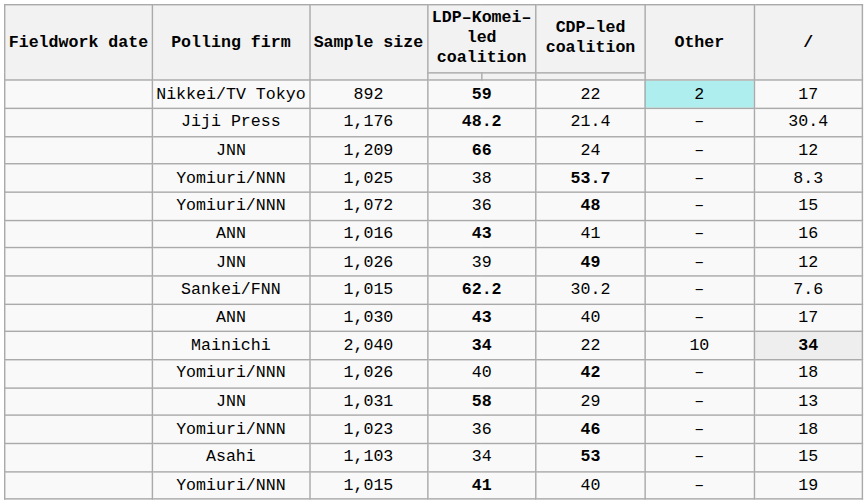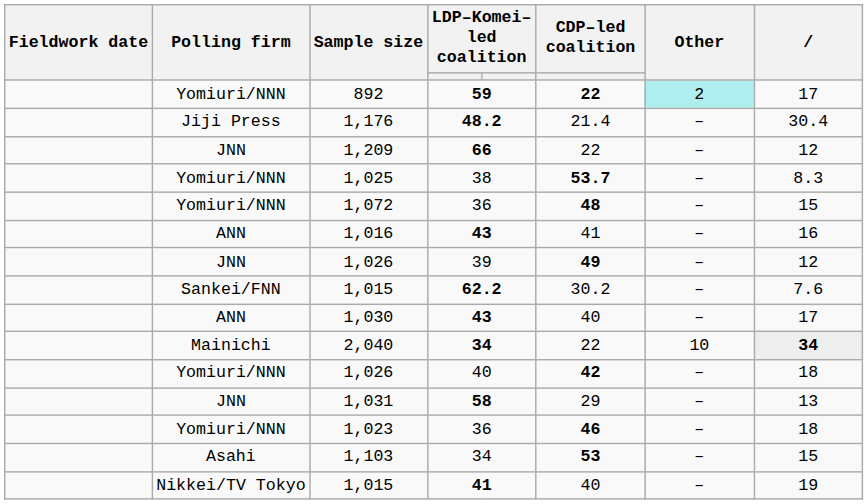(231, 94) Nikkei/TV Tokyo -> (231, 94) Yomiuri/NNN
(591, 94) normal -> (591, 94) bold
(591, 150) 24 -> (591, 150) 22
(231, 485) Yomiuri/NNN -> (231, 485) Nikkei/TV Tokyo
